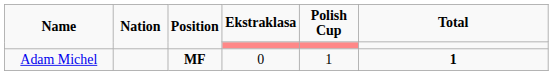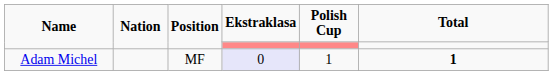(195, 59) bold -> (195, 59) normal
(261, 59) no background -> (261, 59) lavender background
